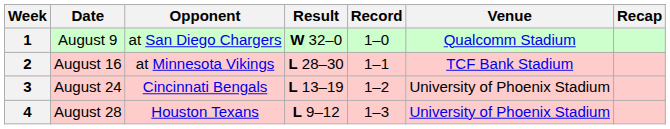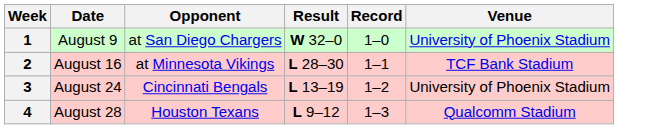- column: (640, 16)
(510, 40) Qualcomm Stadium -> (510, 40) University of Phoenix Stadium
(510, 111) University of Phoenix Stadium -> (510, 111) Qualcomm Stadium
